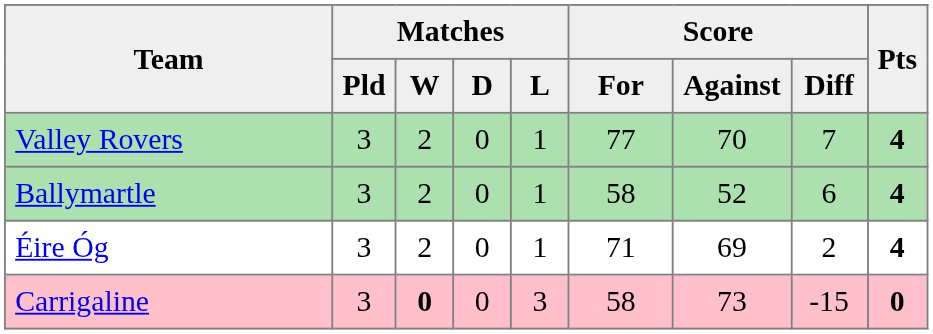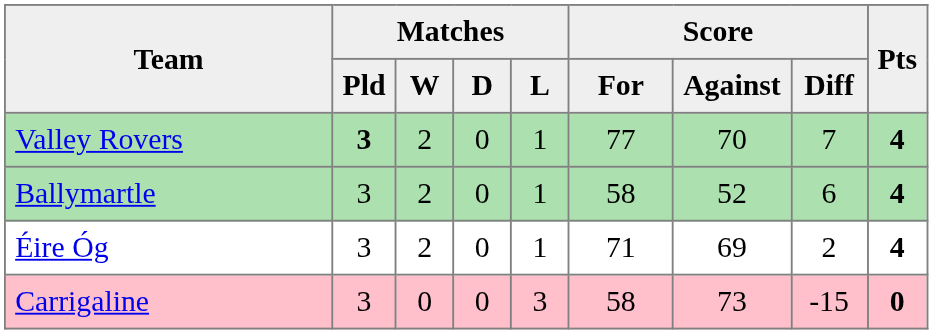(364, 139) normal -> (364, 139) bold
(425, 301) bold -> (425, 301) normal
